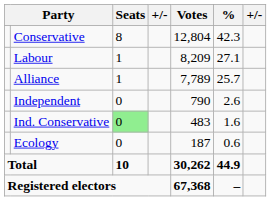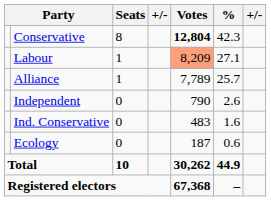(192, 36) normal -> (192, 36) bold
(195, 57) no background -> (195, 57) lightsalmon background
(119, 121) lightgreen background -> (119, 121) no background
